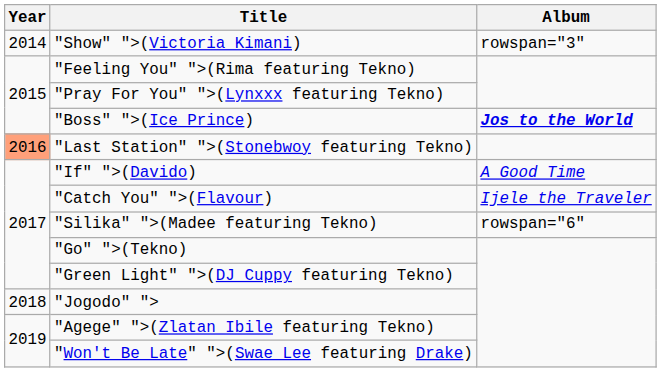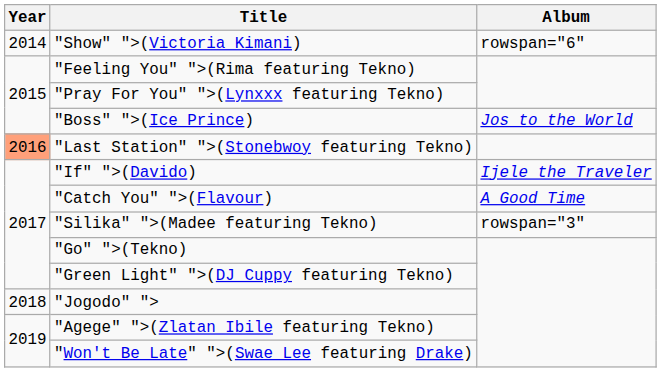(533, 43) rowspan="3" -> (533, 43) rowspan="6"
(557, 121) bold -> (557, 121) normal
(533, 173) A Good Time -> (566, 173) Ijele the Traveler
(566, 198) Ijele the Traveler -> (533, 198) A Good Time
(533, 224) rowspan="6" -> (533, 224) rowspan="3"
